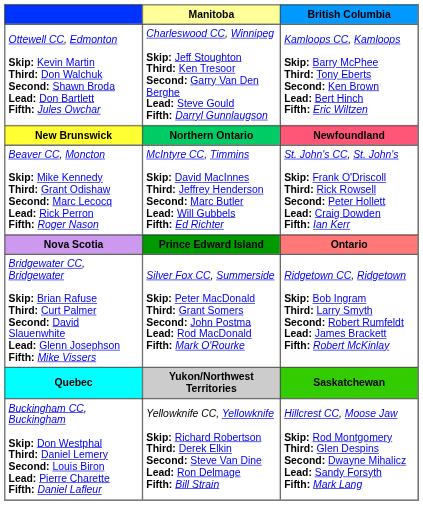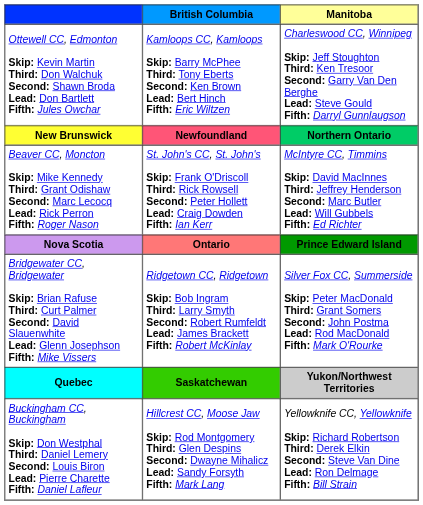columns swapped: (349, 14) <-> (211, 14)
